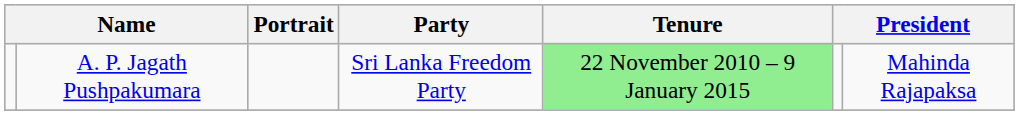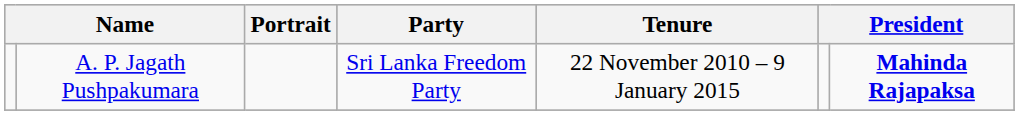(688, 76) lightgreen background -> (677, 76) no background
(929, 76) normal -> (922, 76) bold
